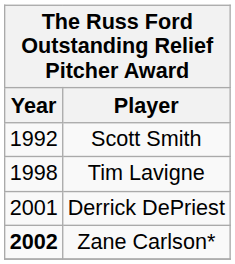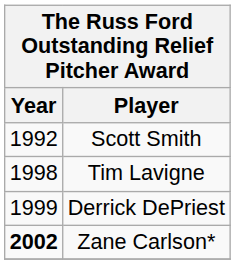(34, 207) 2001 -> (34, 207) 1999
